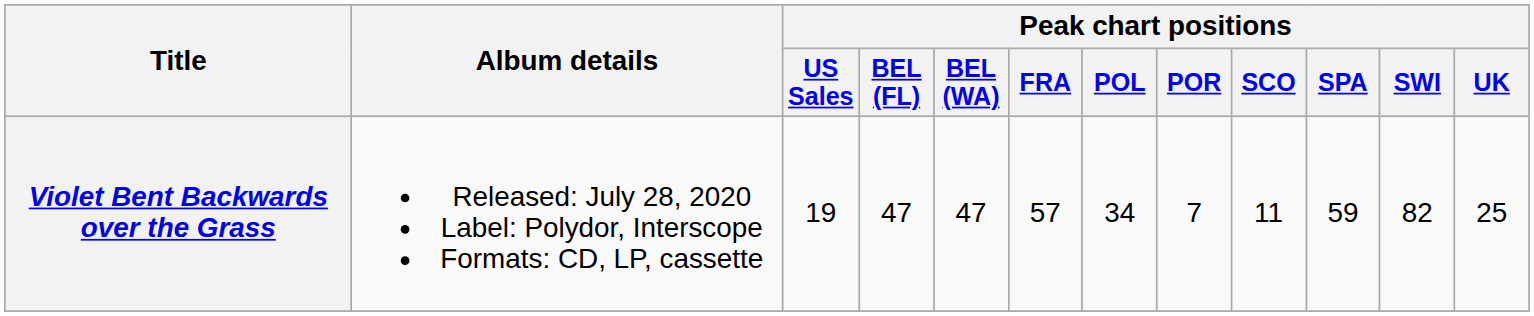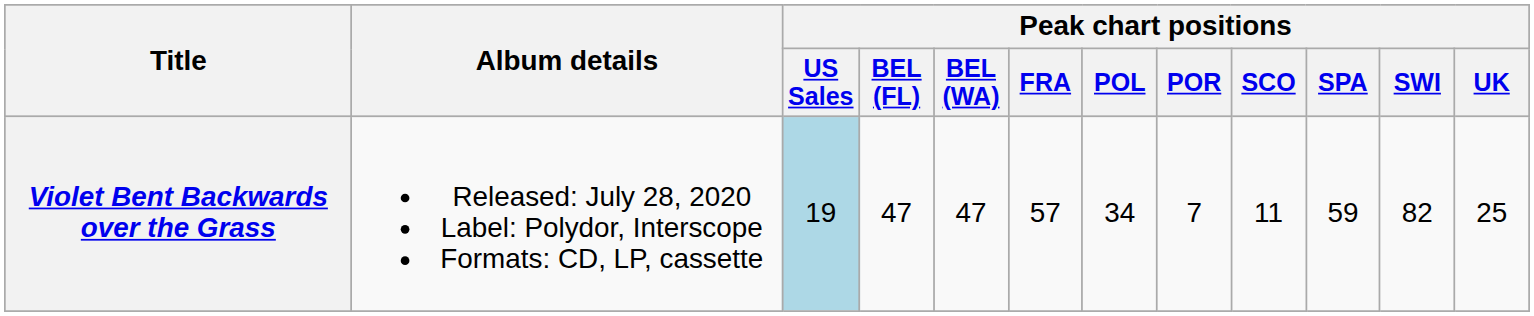(821, 212) no background -> (821, 212) lightblue background
